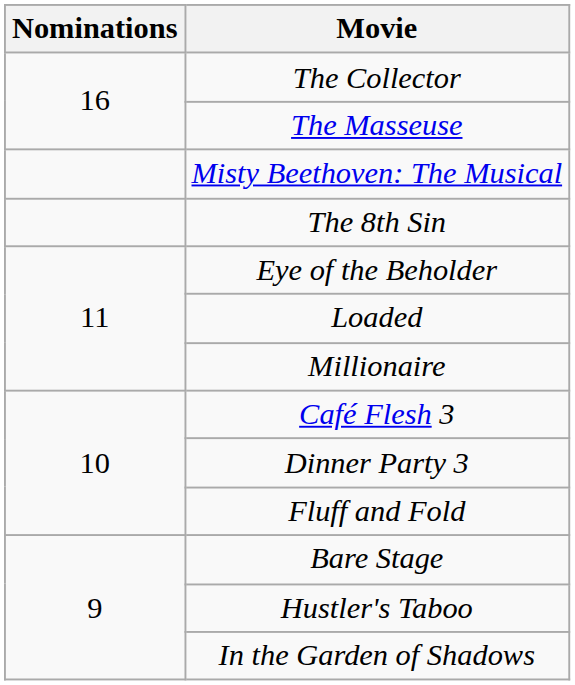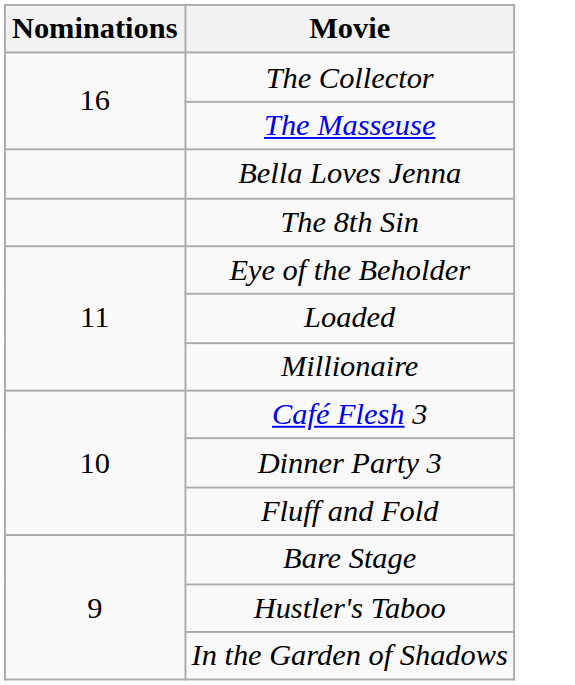- row: (377, 173)
+ row: (350, 173)
